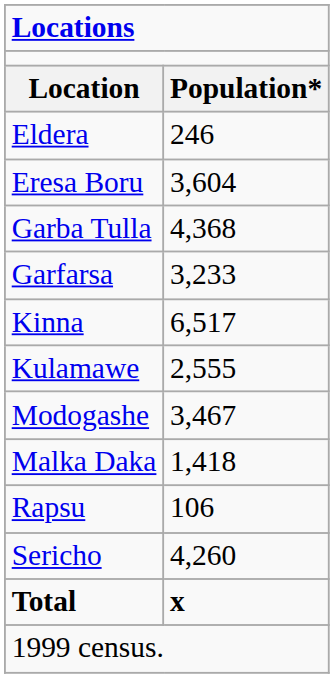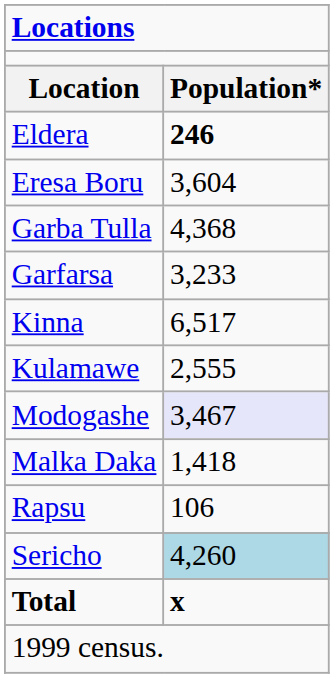(192, 134) normal -> (192, 134) bold
(203, 414) no background -> (203, 414) lavender background
(203, 555) no background -> (203, 555) lightblue background
